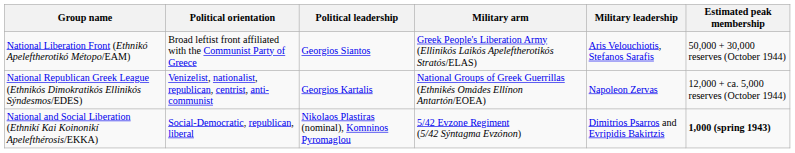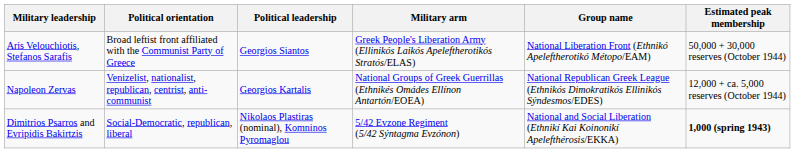columns swapped: (85, 18) <-> (636, 18)
